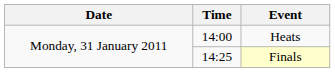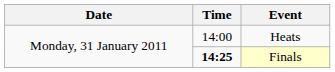(217, 57) normal -> (217, 57) bold
